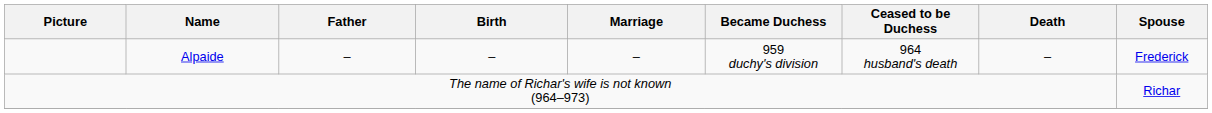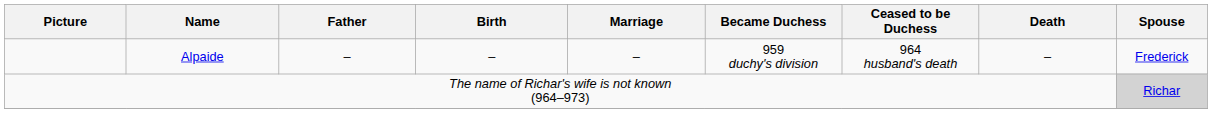(1162, 91) no background -> (1162, 91) lightgrey background
